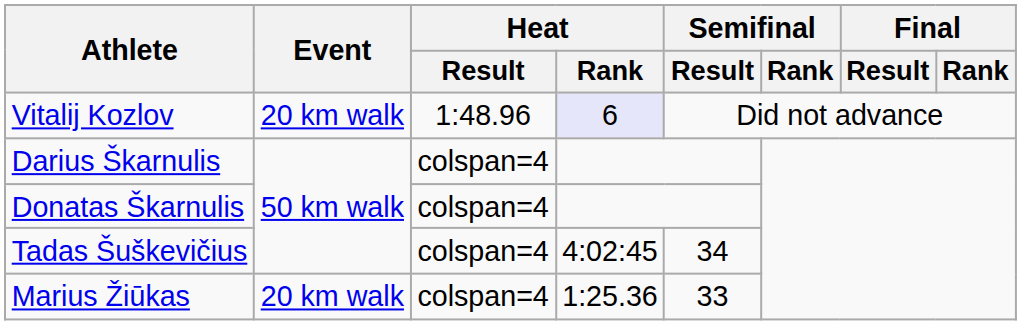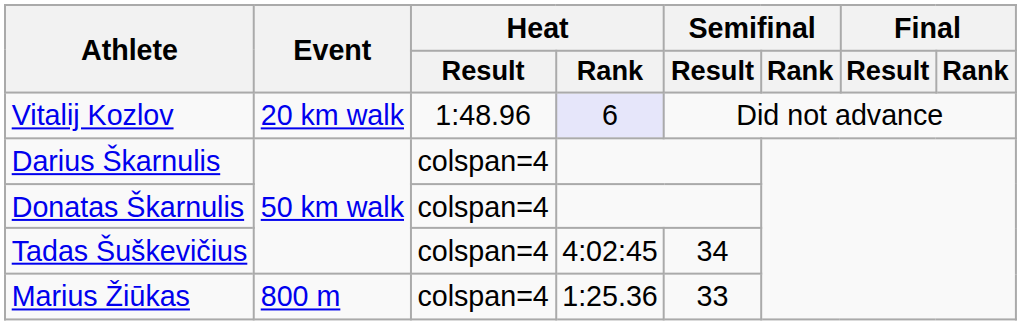(332, 297) 20 km walk -> (301, 297) 800 m
